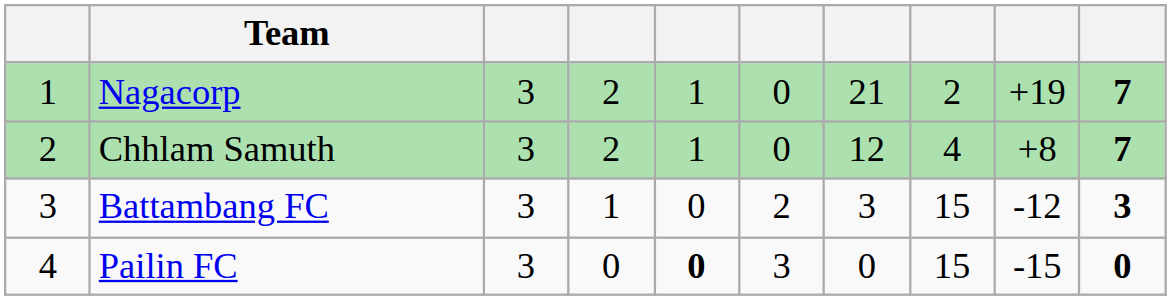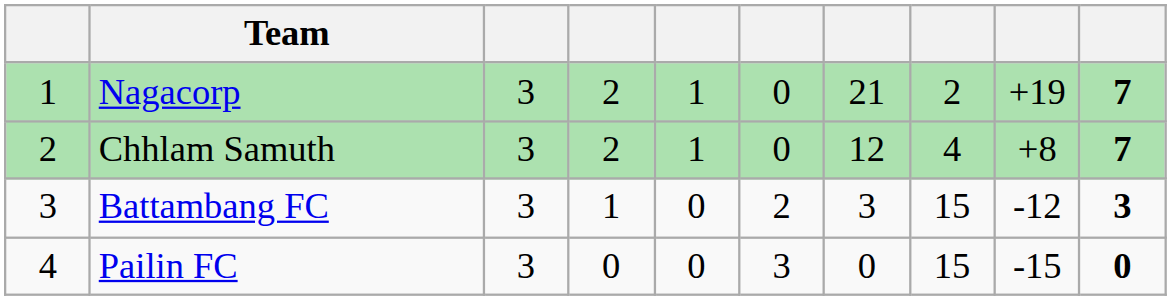(696, 264) bold -> (696, 264) normal
